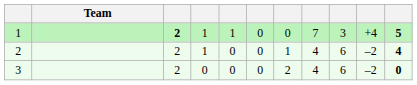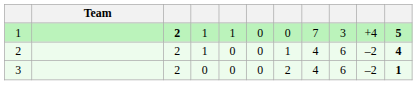(398, 70) 0 -> (398, 70) 1
